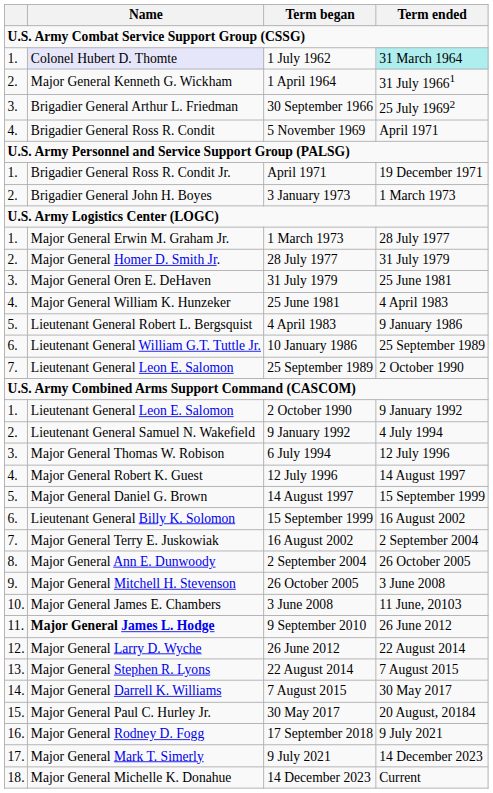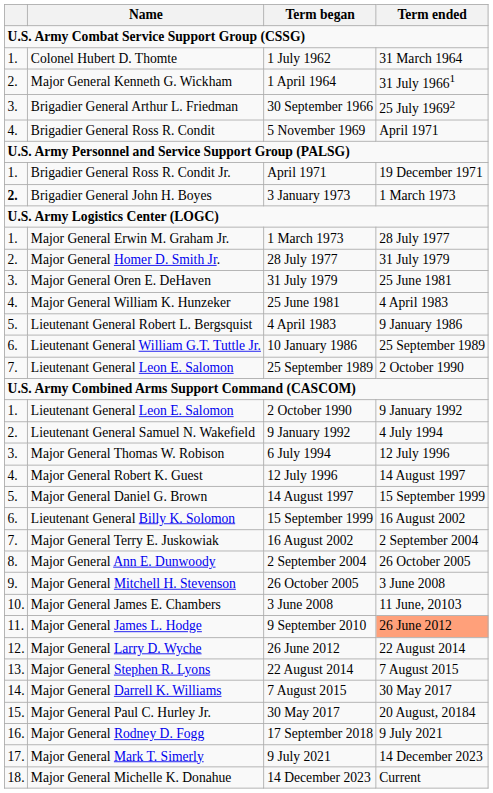(104, 58) lavender background -> (104, 58) no background
(421, 58) paleturquoise background -> (421, 58) no background
(13, 195) normal -> (13, 195) bold
(123, 626) bold -> (116, 626) normal
(416, 626) no background -> (416, 626) lightsalmon background
